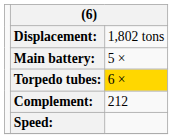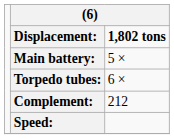(136, 36) normal -> (137, 36) bold
(118, 79) gold background -> (118, 79) no background
